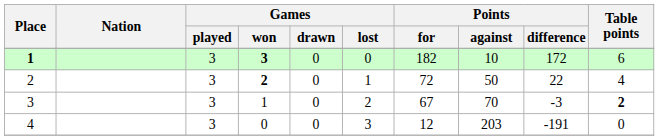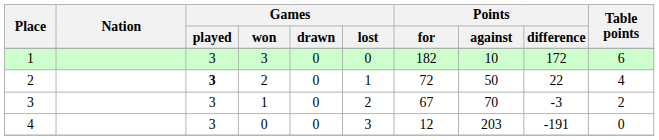(30, 59) bold -> (30, 59) normal
(264, 59) bold -> (264, 59) normal
(212, 80) normal -> (212, 80) bold
(264, 80) bold -> (264, 80) normal
(621, 102) bold -> (621, 102) normal
